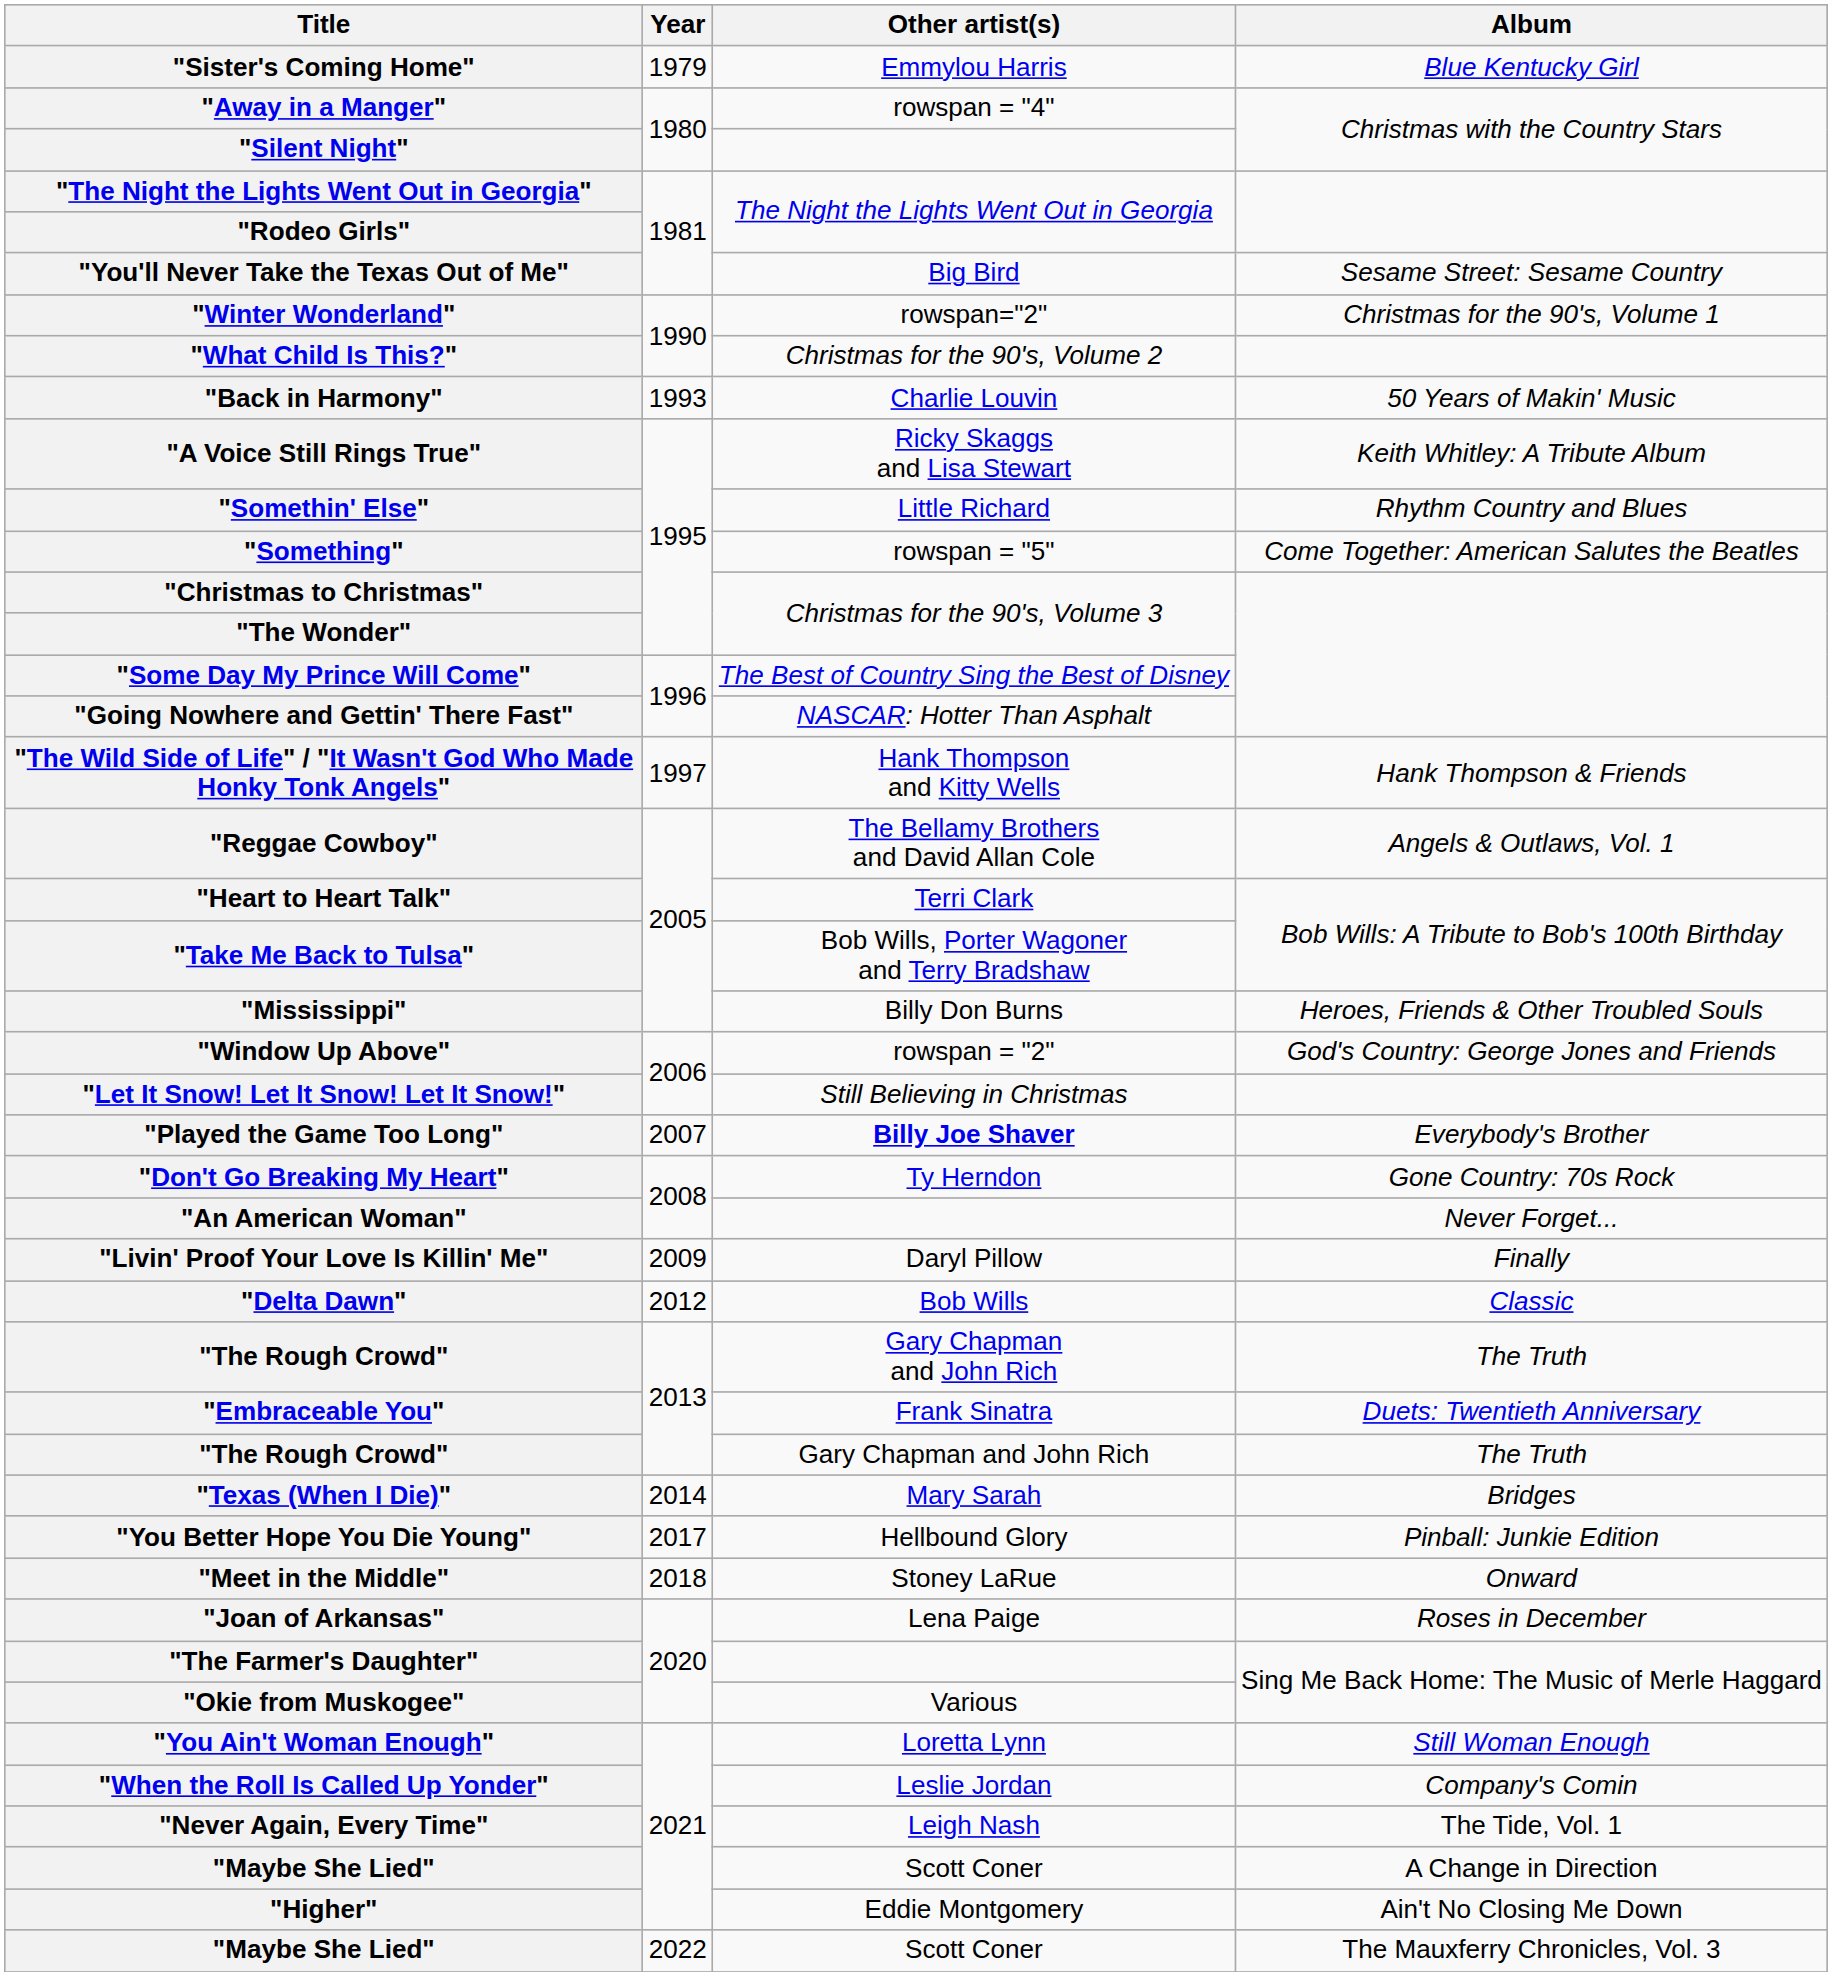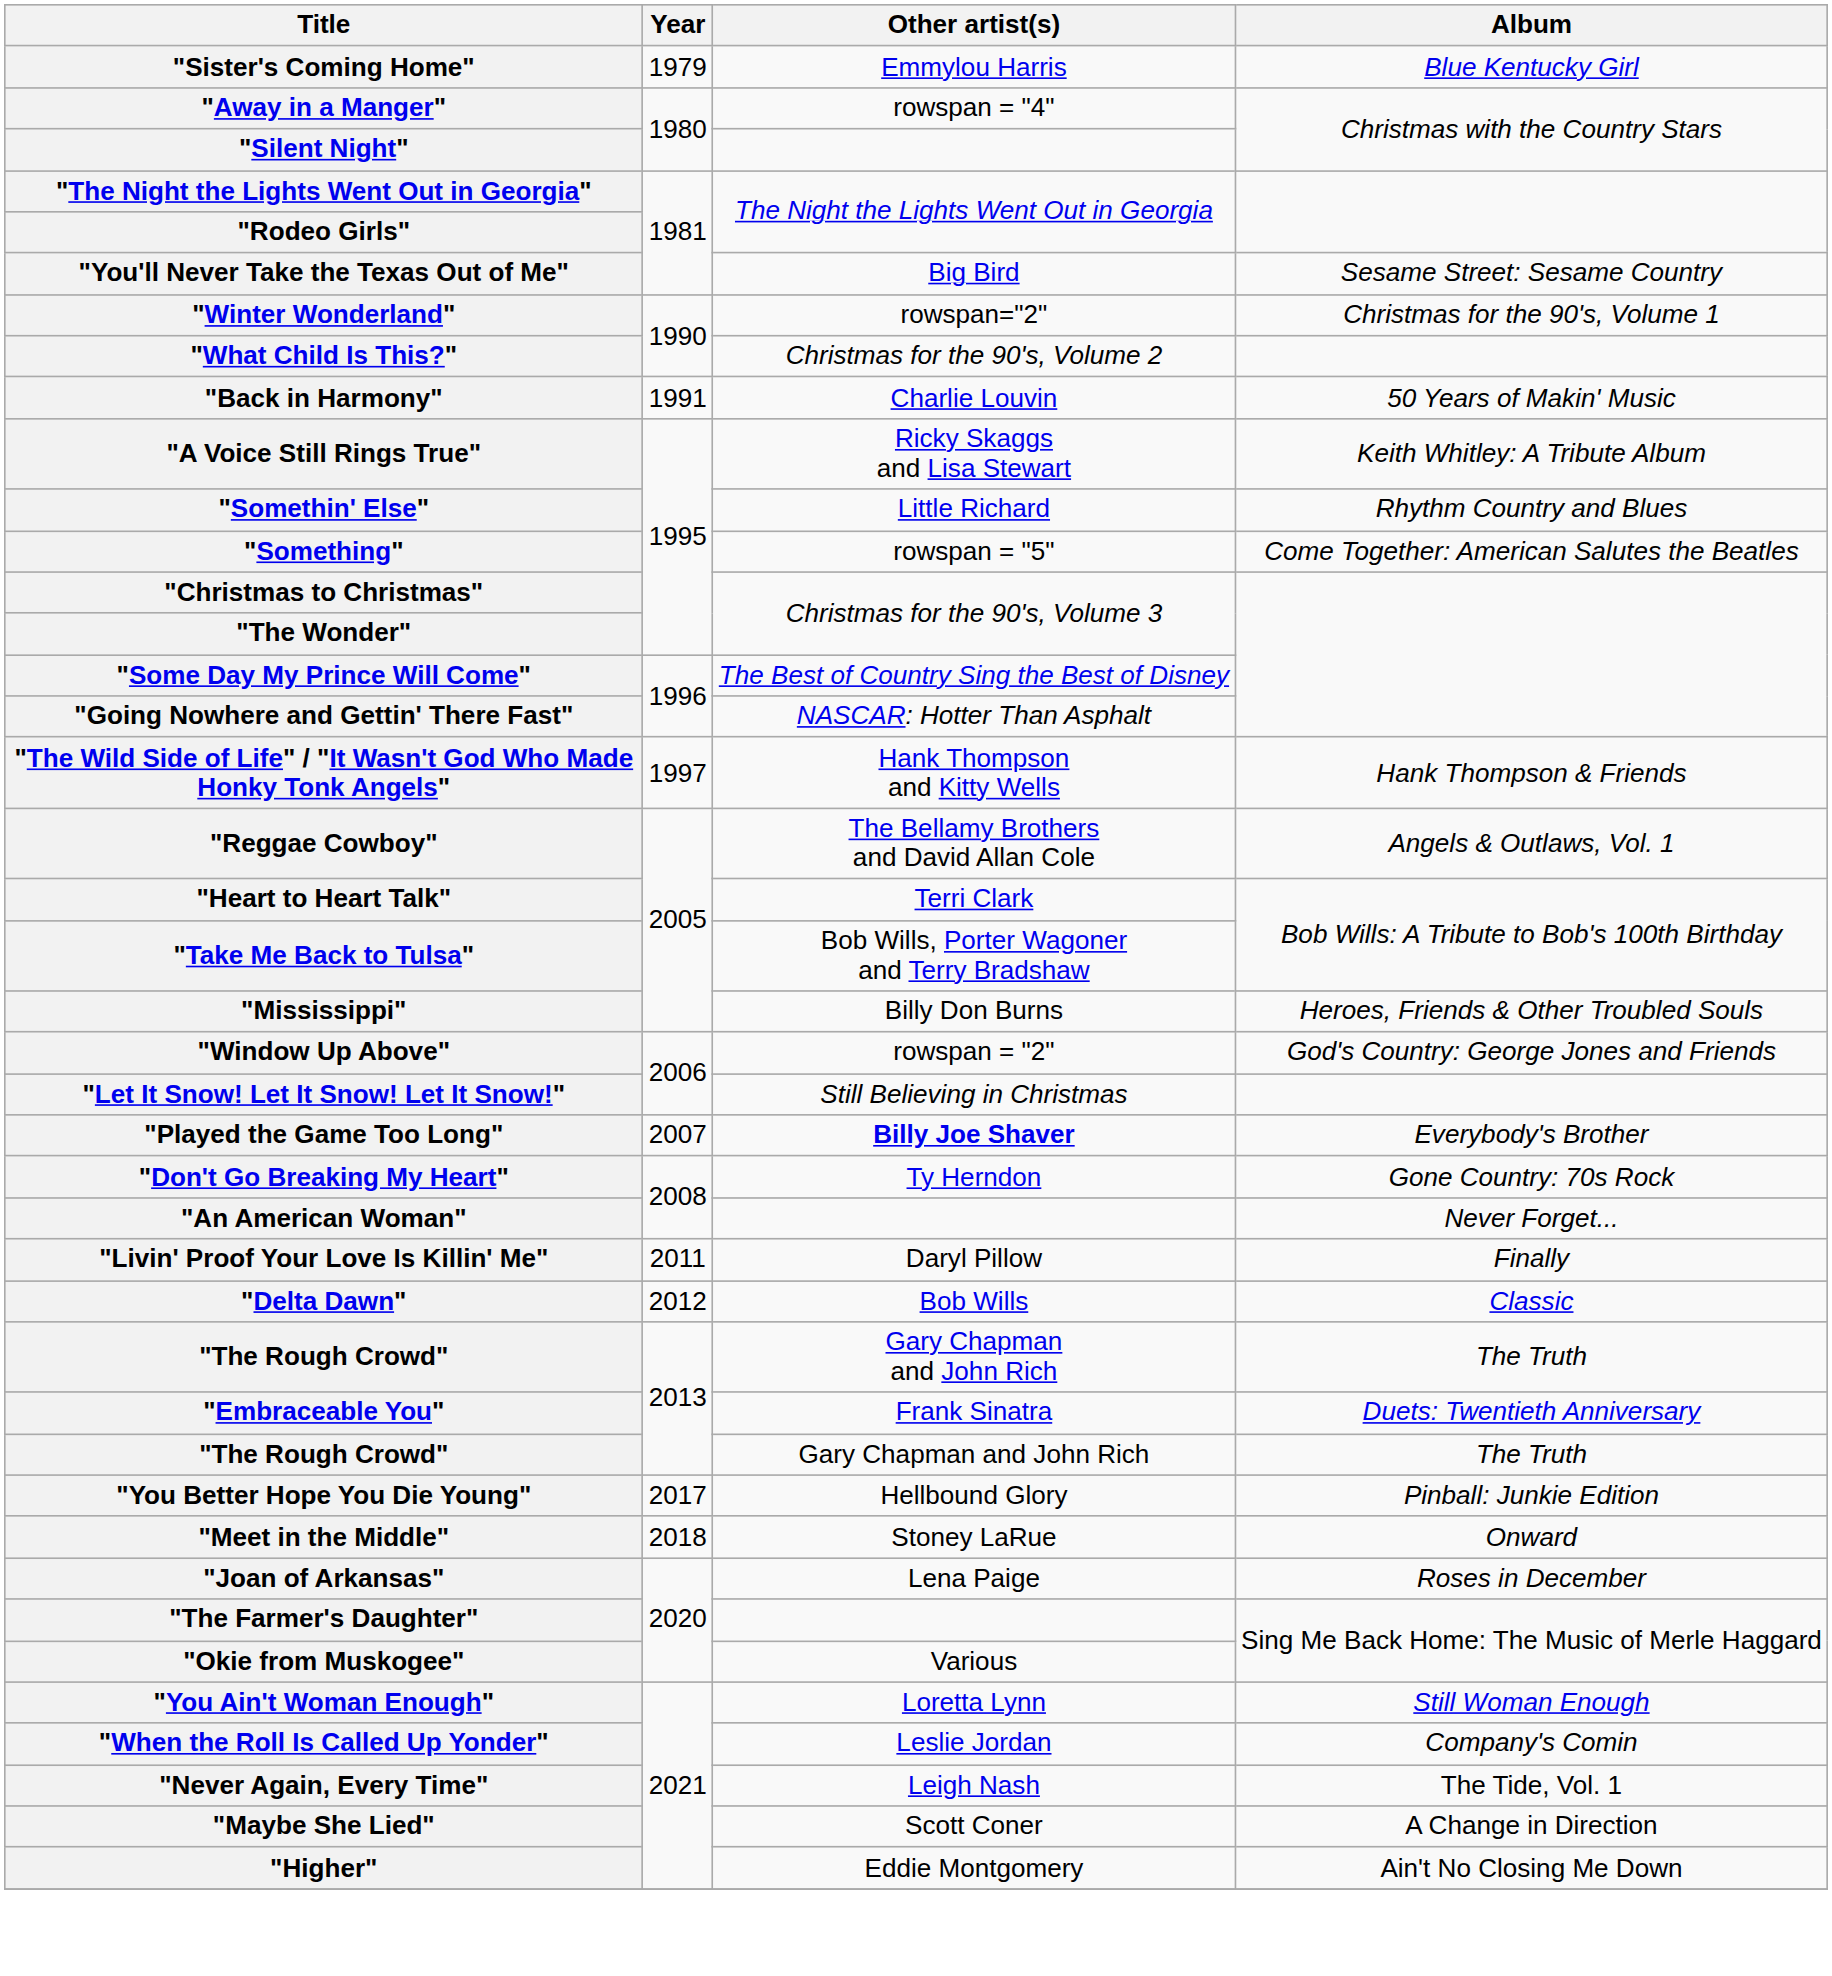(678, 397) 1993 -> (678, 397) 1991
(678, 1259) 2009 -> (678, 1259) 2011
- row: (324, 1495)
- row: (324, 1950)
